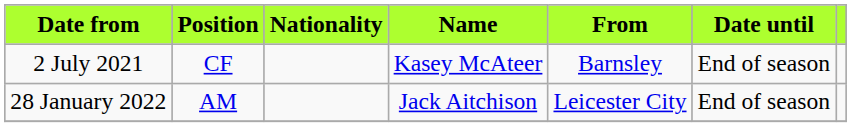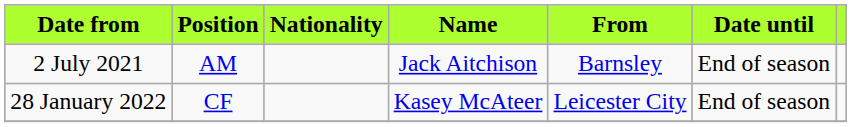(218, 63) CF -> (218, 63) AM
(468, 63) Kasey McAteer -> (468, 63) Jack Aitchison
(218, 102) AM -> (218, 102) CF
(468, 102) Jack Aitchison -> (468, 102) Kasey McAteer
